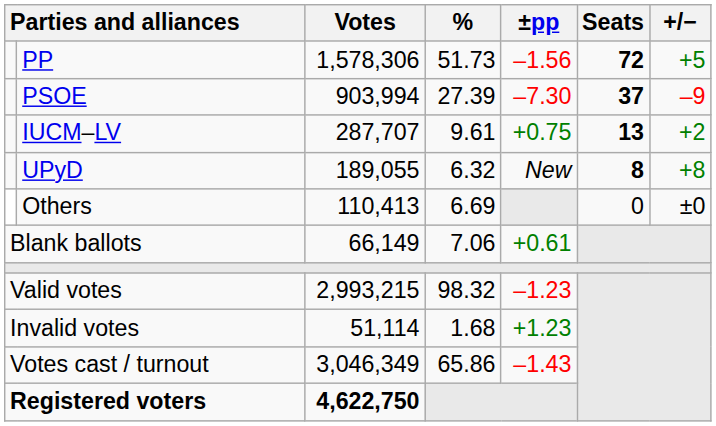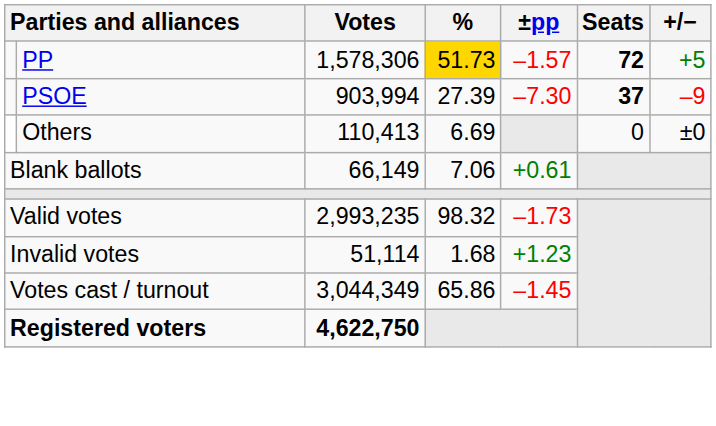(466, 59) no background -> (466, 59) gold background
(542, 59) –1.56 -> (542, 59) –1.57
- row: (72, 133)
- row: (53, 170)
(368, 291) 2,993,215 -> (368, 217) 2,993,235
(542, 291) –1.23 -> (542, 217) –1.73
(368, 364) 3,046,349 -> (368, 291) 3,044,349
(542, 364) –1.43 -> (542, 291) –1.45
